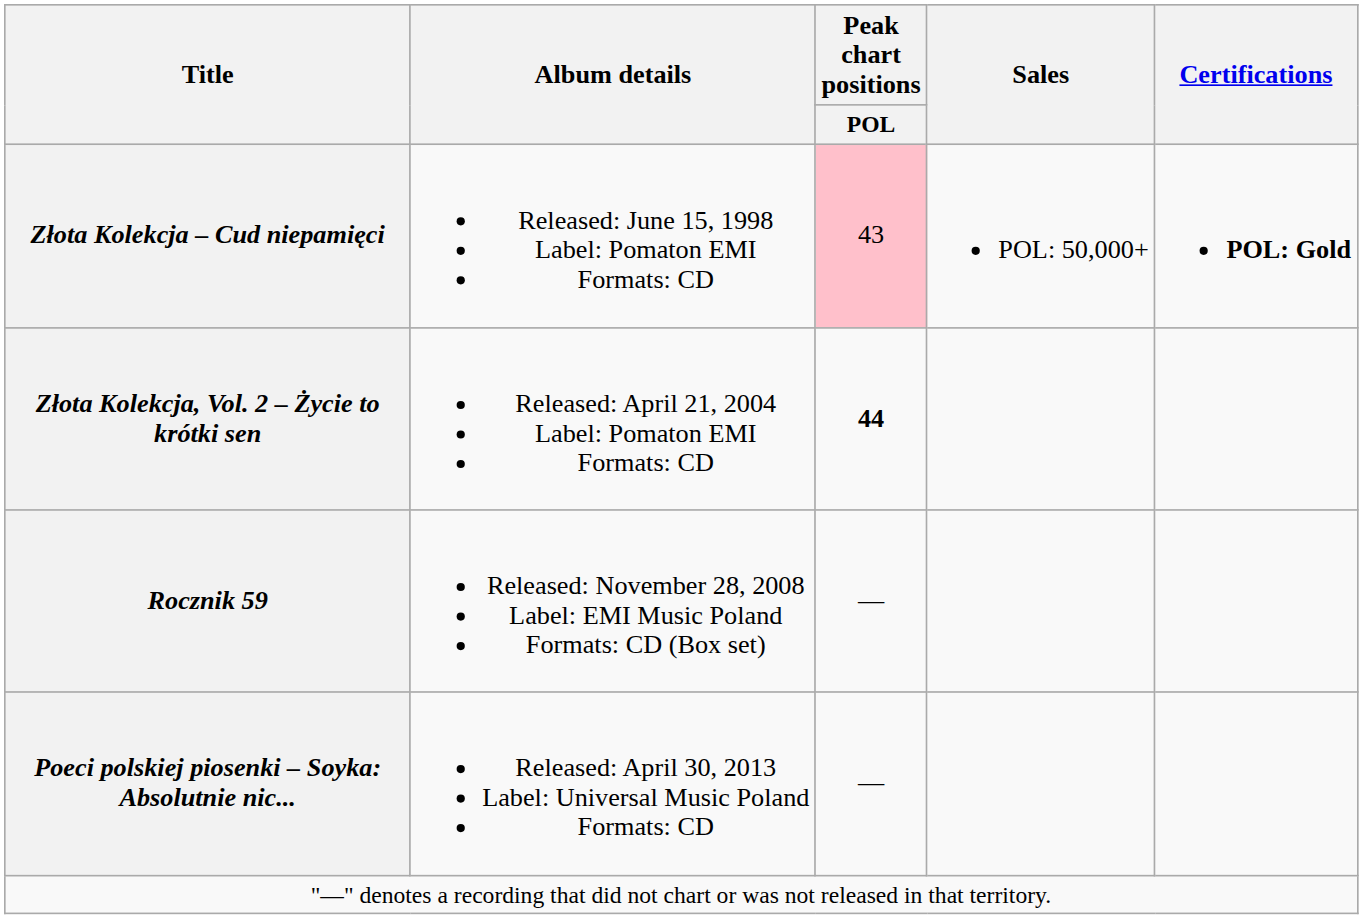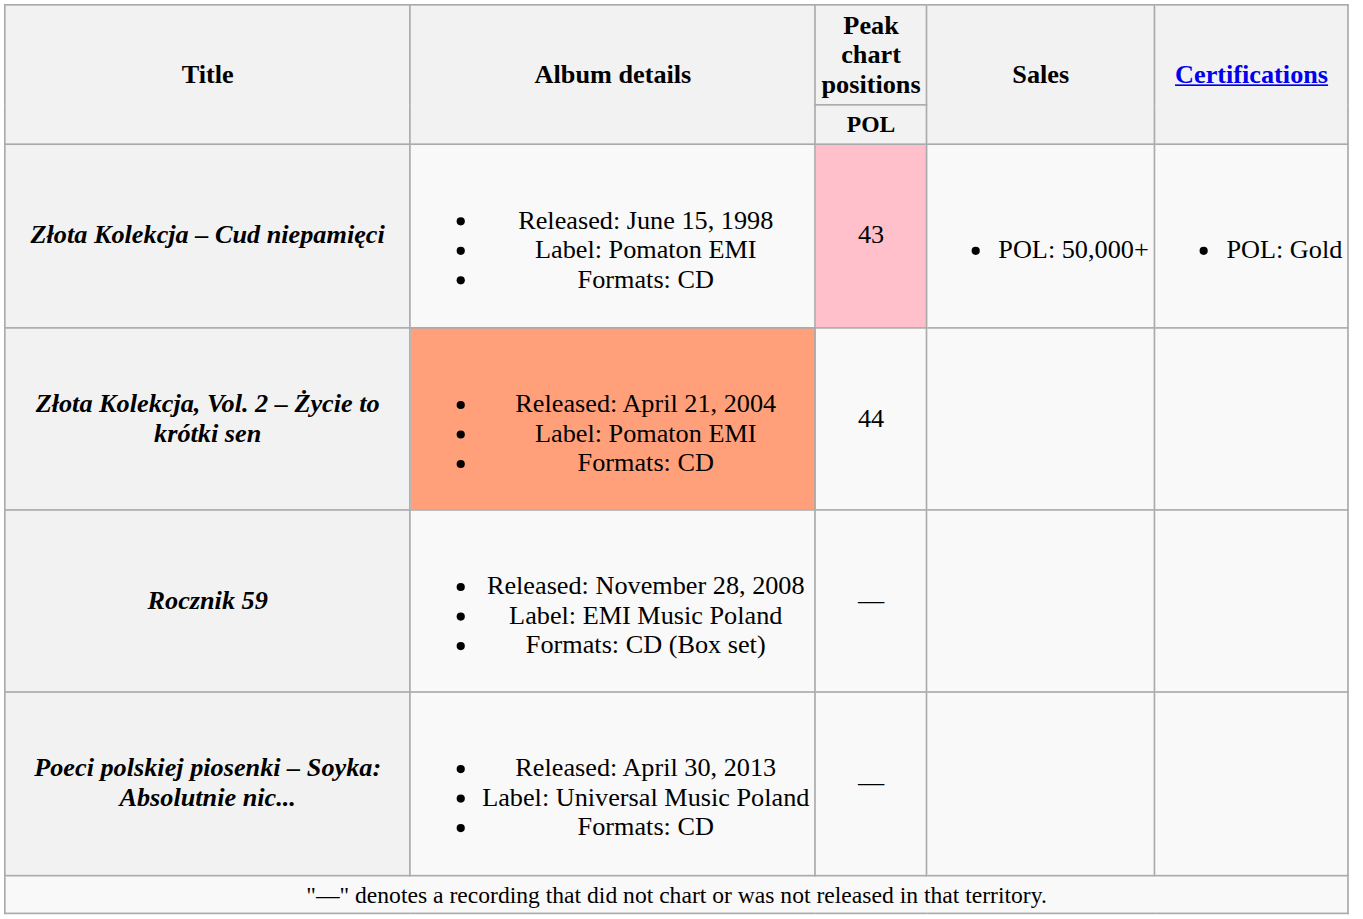(1256, 251) bold -> (1252, 251) normal
(613, 433) no background -> (613, 433) lightsalmon background
(871, 418) bold -> (871, 418) normal
